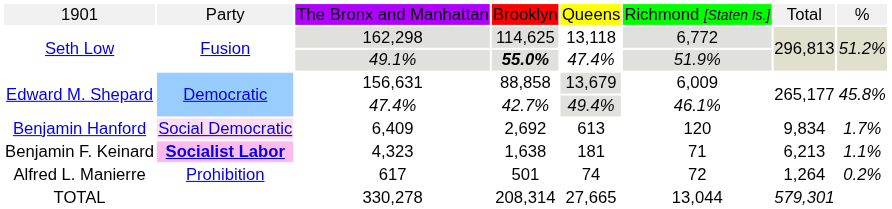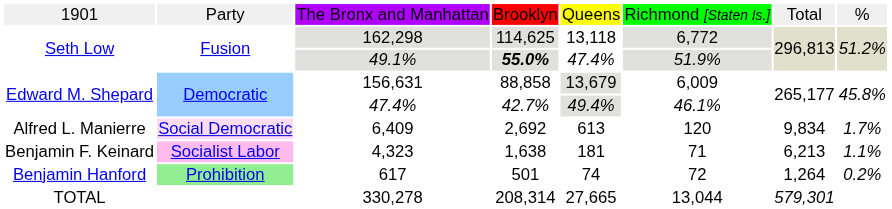(80, 128) Benjamin Hanford -> (80, 128) Alfred L. Manierre
(225, 151) bold -> (225, 151) normal
(80, 174) Alfred L. Manierre -> (80, 174) Benjamin Hanford
(225, 174) no background -> (225, 174) lightgreen background
